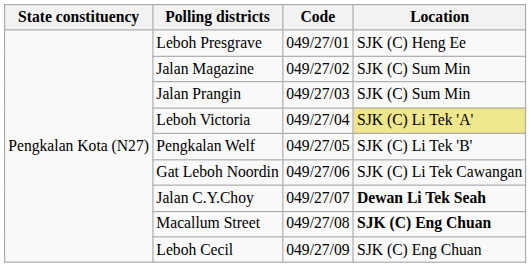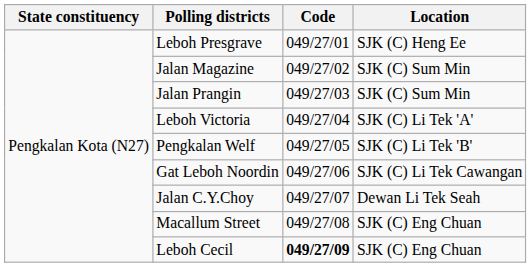(415, 120) khaki background -> (415, 120) no background
(422, 197) bold -> (419, 197) normal
(424, 223) bold -> (419, 223) normal
(318, 249) normal -> (318, 249) bold
